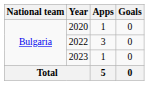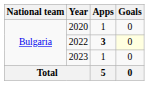(103, 42) normal -> (103, 42) bold
(130, 42) no background -> (130, 42) lightyellow background
